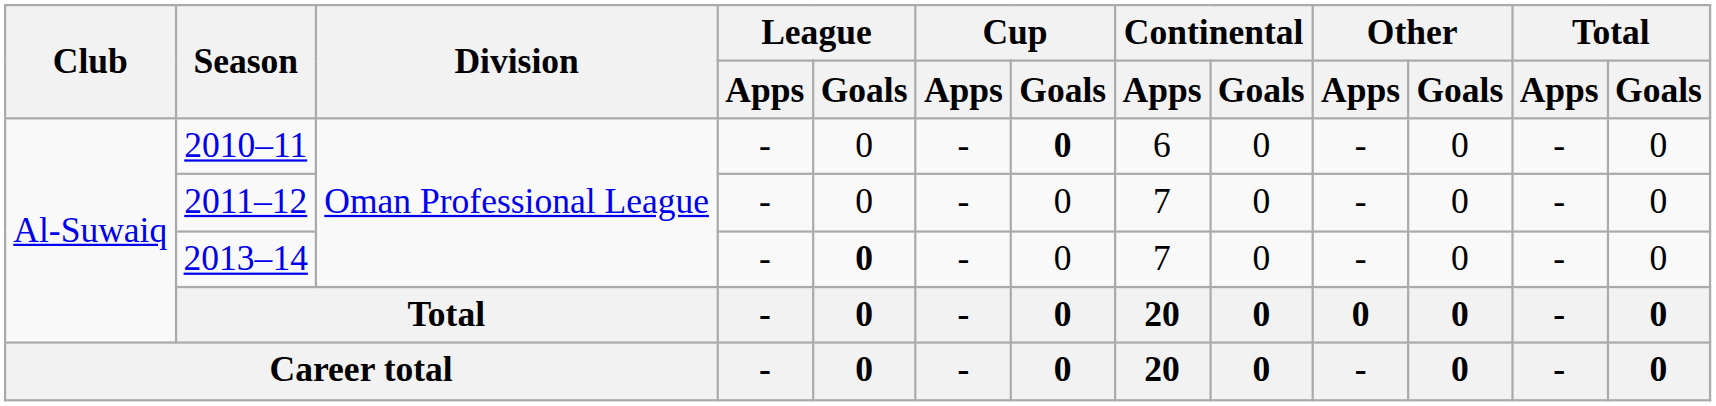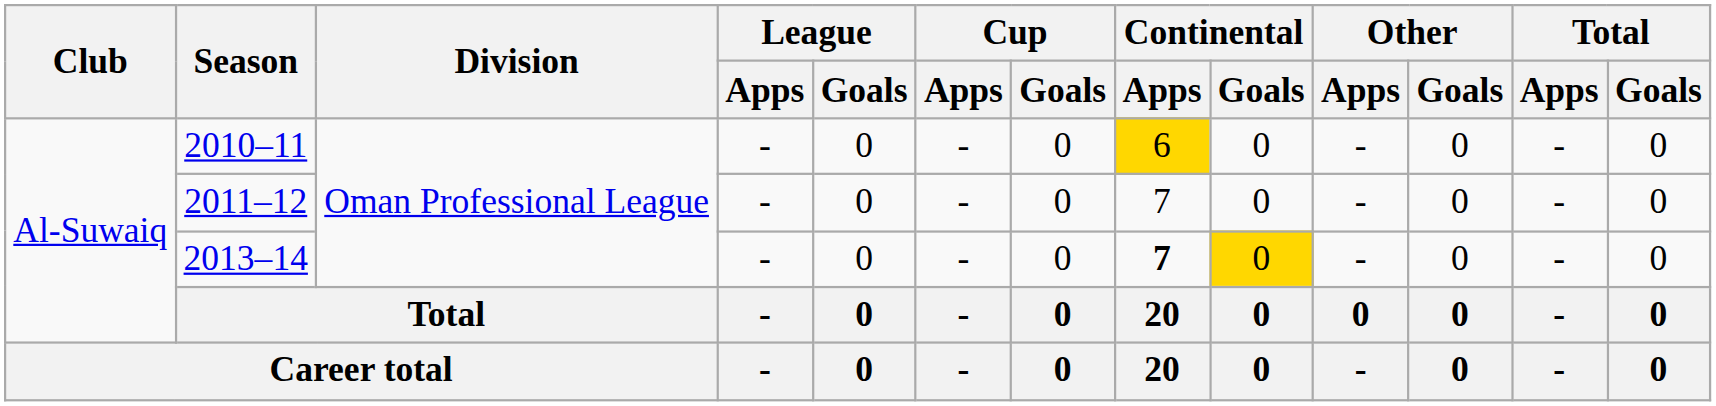(1063, 145) bold -> (1063, 145) normal
(1162, 145) no background -> (1162, 145) gold background
(864, 257) bold -> (864, 257) normal
(1162, 257) normal -> (1162, 257) bold
(1261, 257) no background -> (1261, 257) gold background
